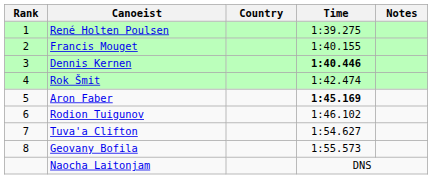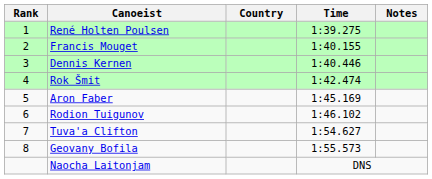(336, 64) bold -> (336, 64) normal
(336, 98) bold -> (336, 98) normal
